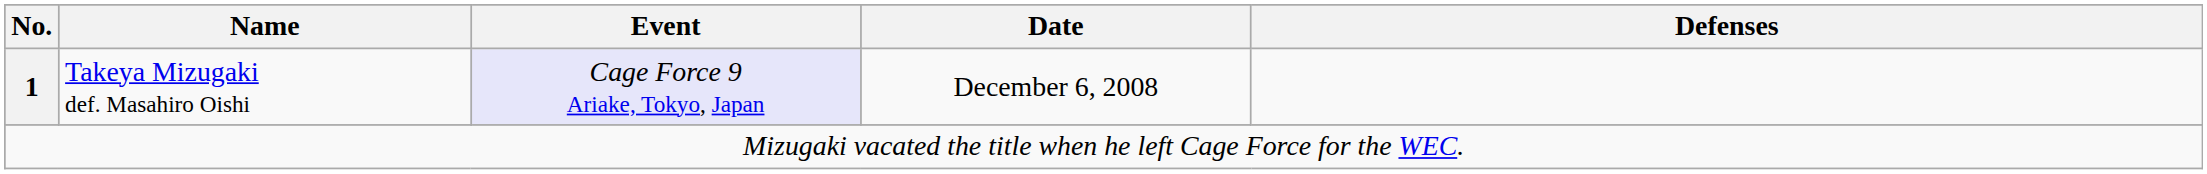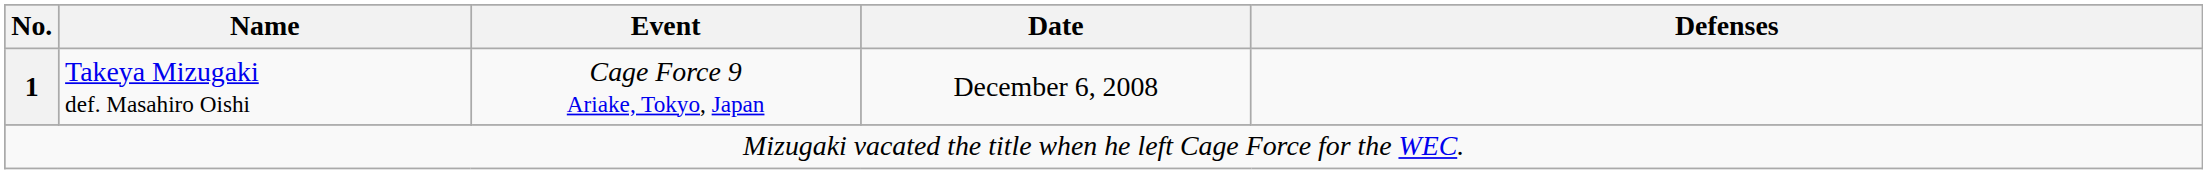(666, 86) lavender background -> (666, 86) no background
